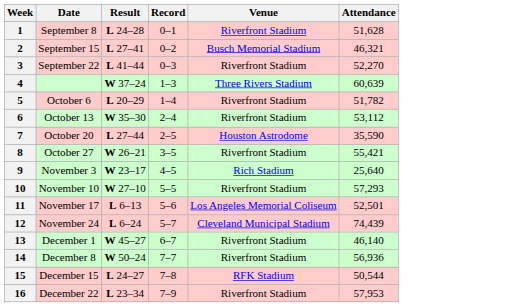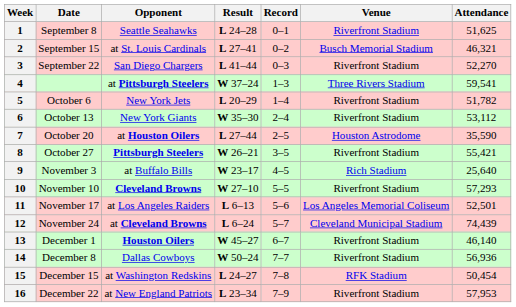+ column: (158, 13)
(369, 30) 51,628 -> (481, 30) 51,625
(369, 83) 60,639 -> (481, 83) 59,541
(369, 275) 50,544 -> (481, 275) 50,454
